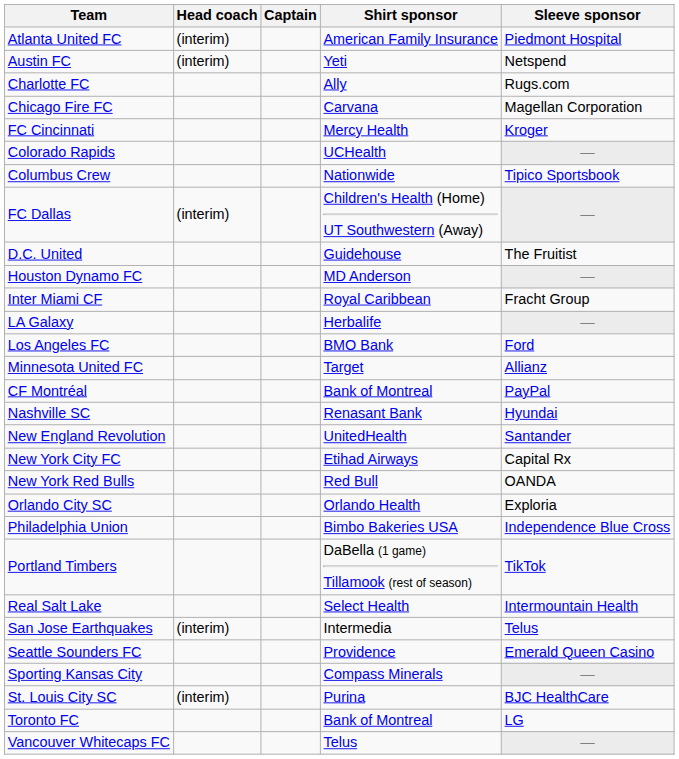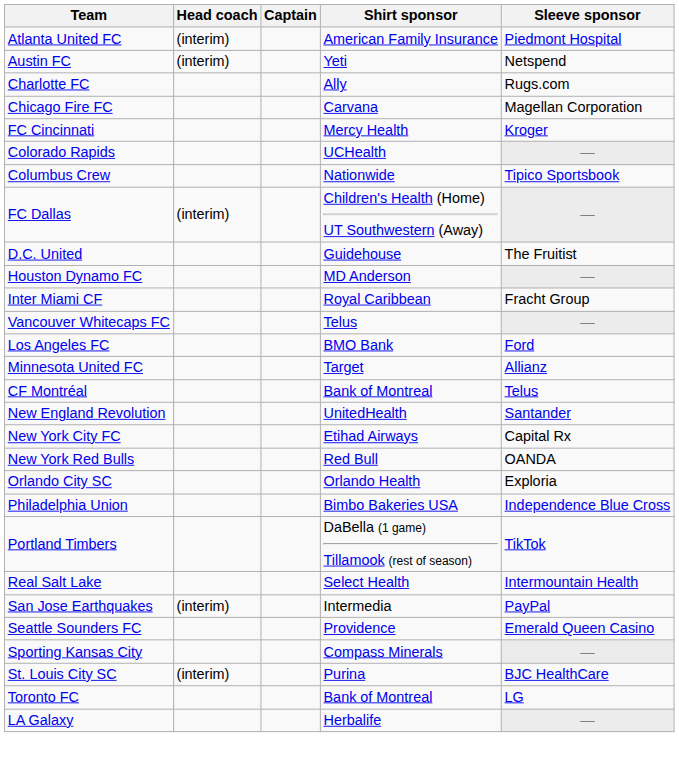rows swapped: (41, 322) <-> (89, 743)
(527, 390) PayPal -> (521, 390) Telus
- row: (49, 413)
(521, 628) Telus -> (527, 605) PayPal
